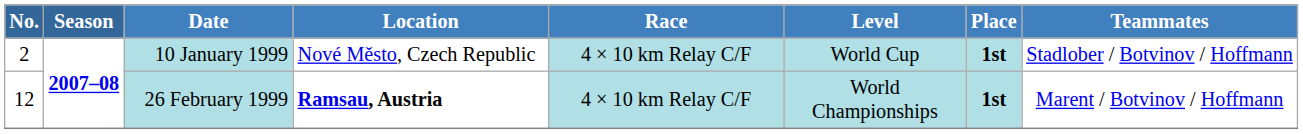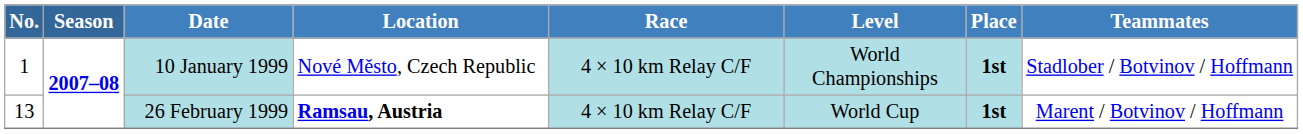(24, 54) 2 -> (24, 66) 1
(875, 54) World Cup -> (875, 66) World Championships
(24, 99) 12 -> (24, 111) 13
(875, 99) World Championships -> (875, 111) World Cup
